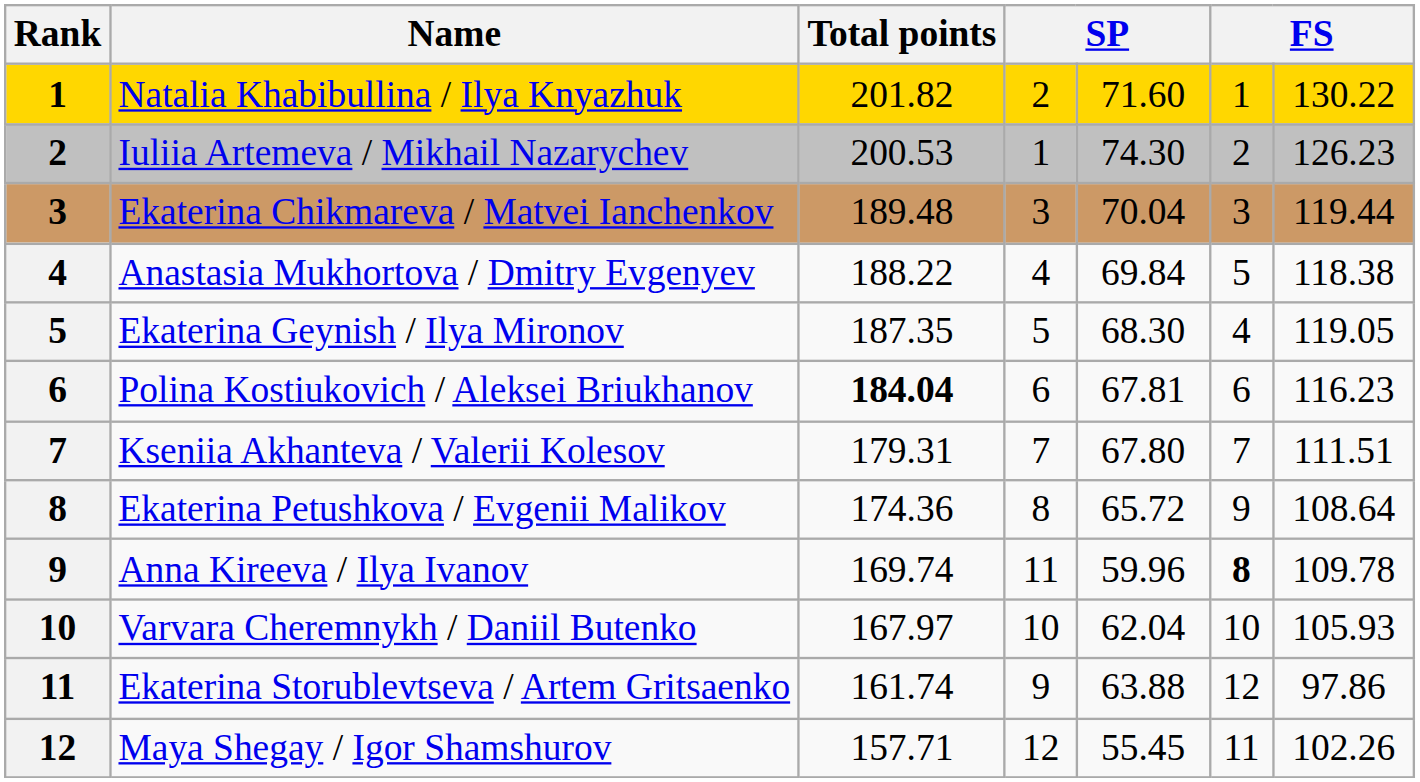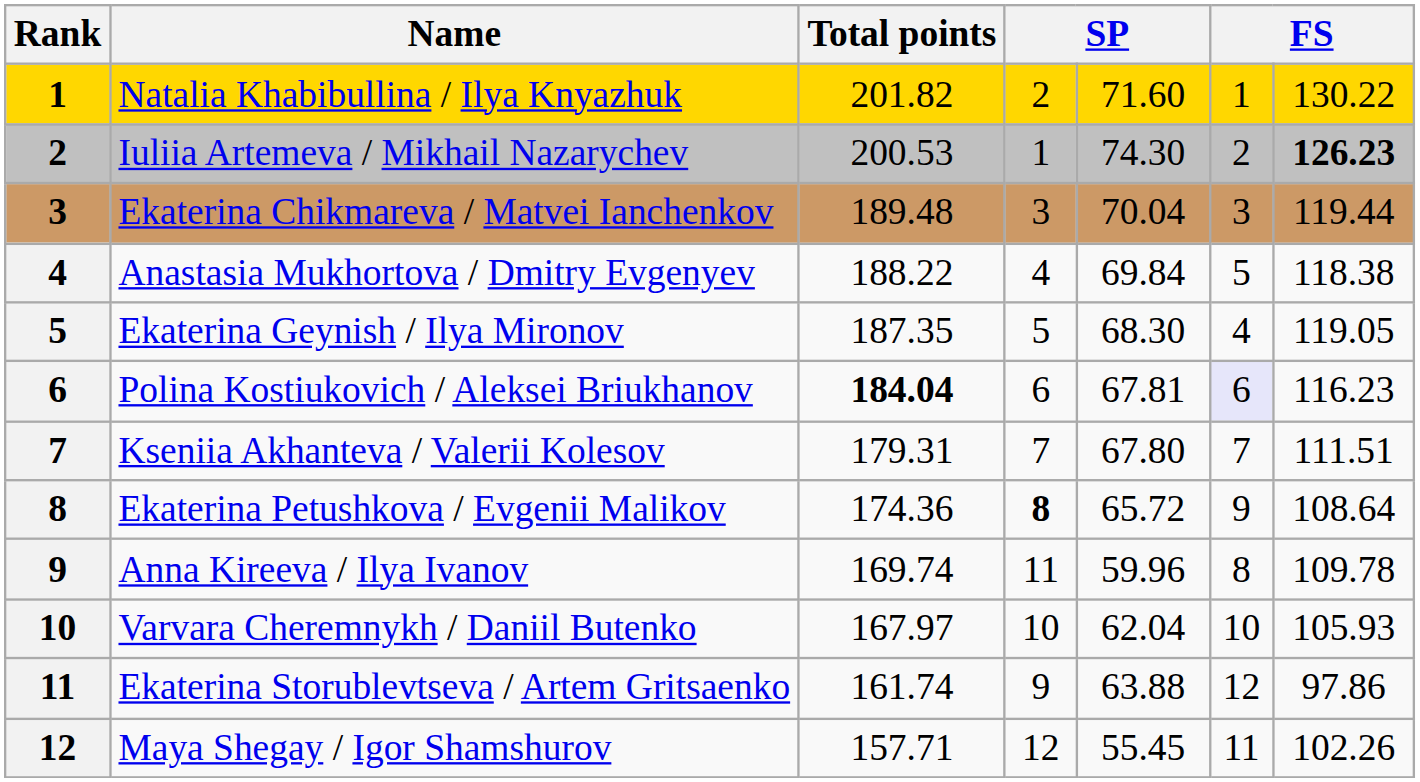(1344, 152) normal -> (1344, 152) bold
(1241, 390) no background -> (1241, 390) lavender background
(1041, 509) normal -> (1041, 509) bold
(1241, 568) bold -> (1241, 568) normal
